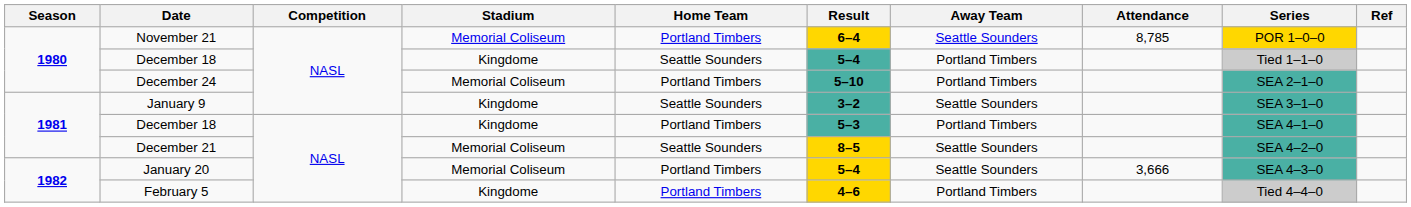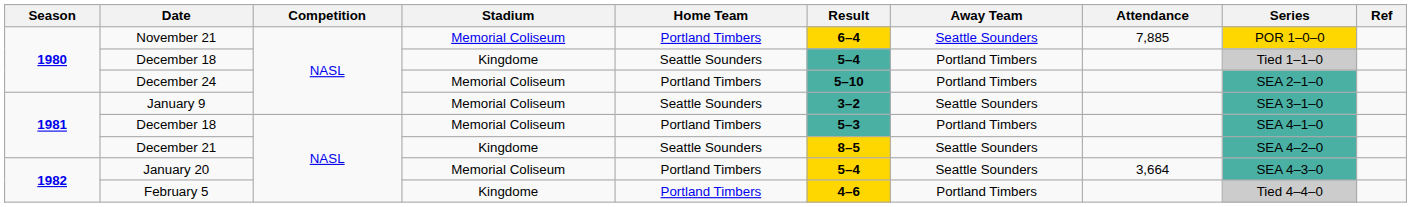(1153, 37) 8,785 -> (1153, 37) 7,885
(508, 103) Kingdome -> (508, 103) Memorial Coliseum
(508, 125) Kingdome -> (508, 125) Memorial Coliseum
(508, 147) Memorial Coliseum -> (508, 147) Kingdome
(1153, 169) 3,666 -> (1153, 169) 3,664
